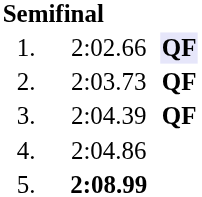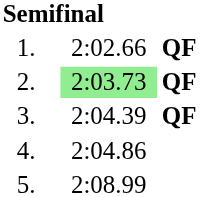(179, 47) lavender background -> (179, 47) no background
(109, 82) no background -> (109, 82) lightgreen background
(109, 185) bold -> (109, 185) normal
